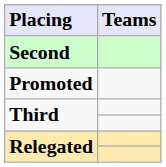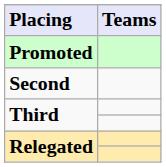(40, 51) Second -> (51, 51) Promoted
(51, 83) Promoted -> (40, 83) Second
